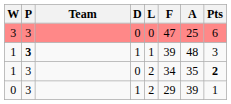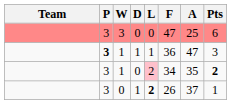columns swapped: (83, 14) <-> (13, 14)
(169, 52) 39 -> (169, 52) 36
(192, 52) 48 -> (192, 52) 47
(151, 71) no background -> (151, 71) pink background
(151, 90) normal -> (151, 90) bold
(169, 90) 29 -> (169, 90) 26
(192, 90) 39 -> (192, 90) 37
